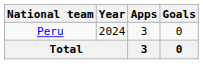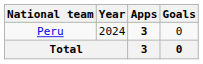(144, 31) normal -> (144, 31) bold
